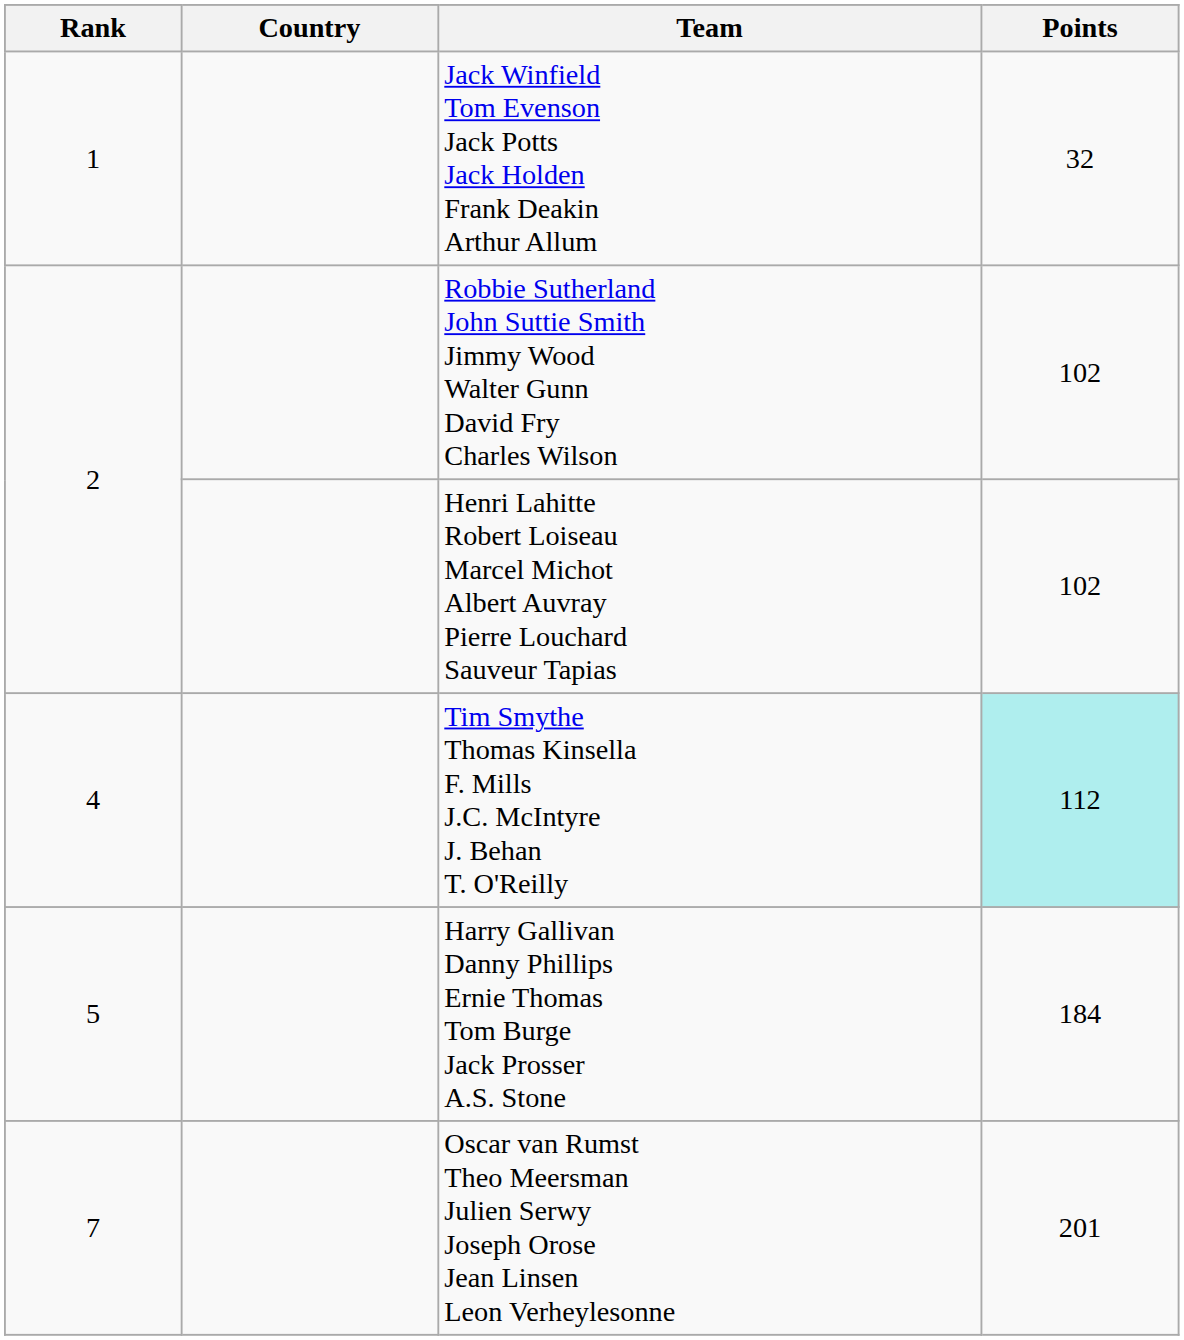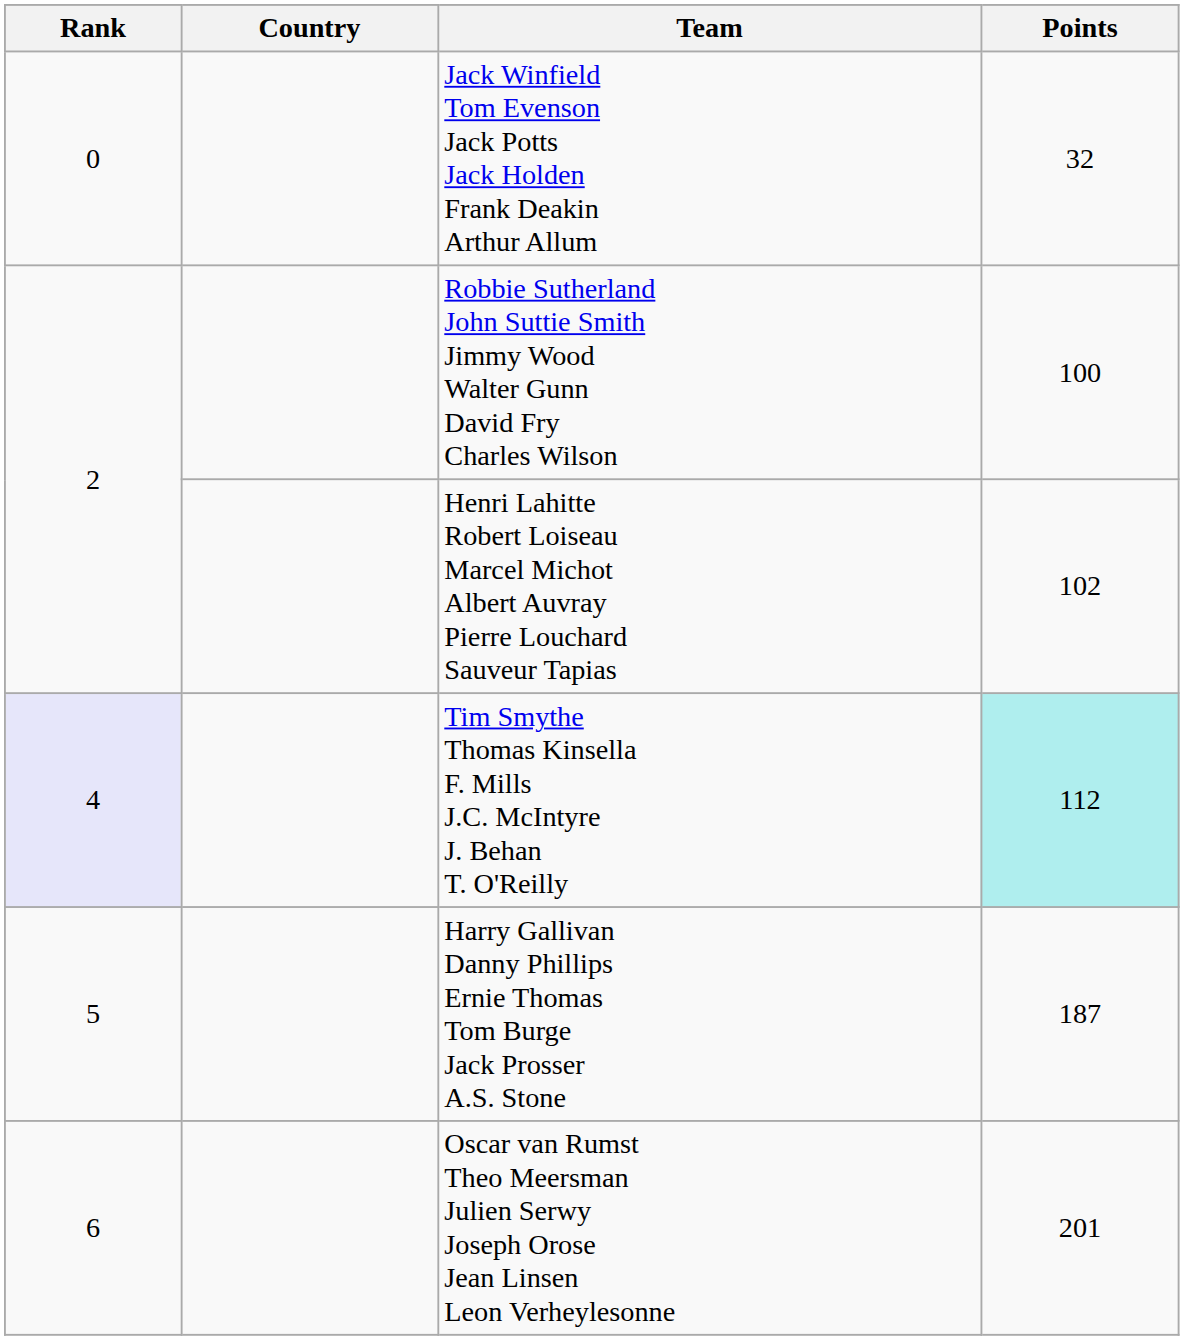(93, 158) 1 -> (93, 158) 0
(1080, 372) 102 -> (1080, 372) 100
(93, 800) no background -> (93, 800) lavender background
(1080, 1014) 184 -> (1080, 1014) 187
(93, 1228) 7 -> (93, 1228) 6
